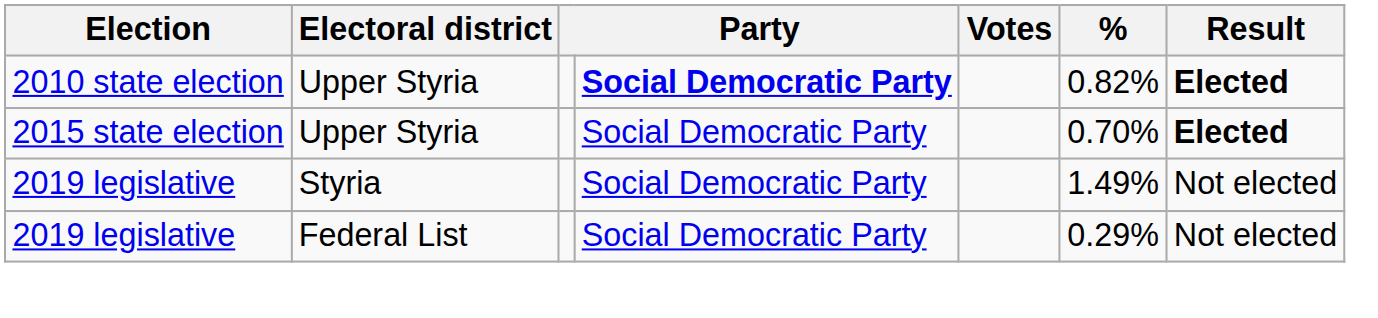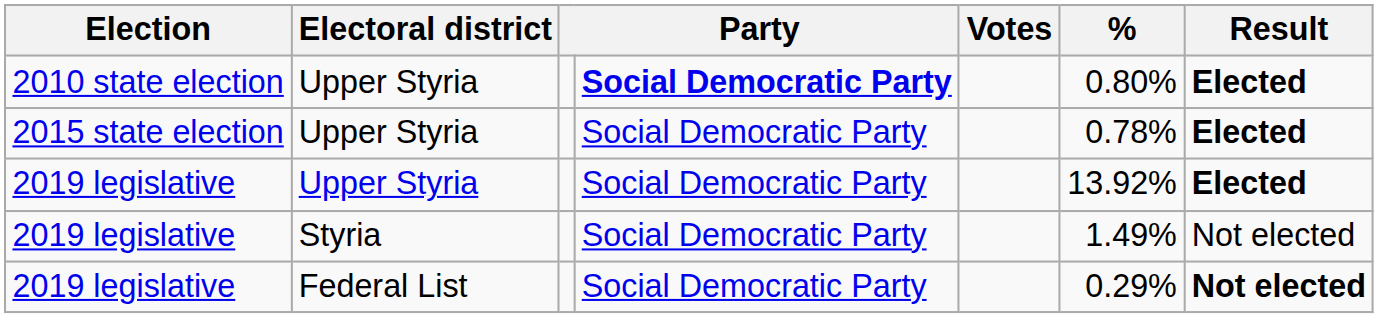(1113, 81) 0.82% -> (1131, 81) 0.80%
(1113, 132) 0.70% -> (1131, 132) 0.78%
+ row: (124, 183)
(1256, 235) normal -> (1279, 286) bold
